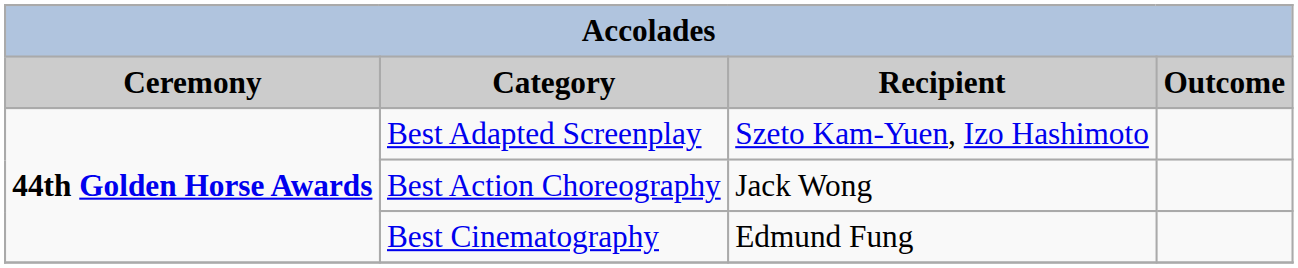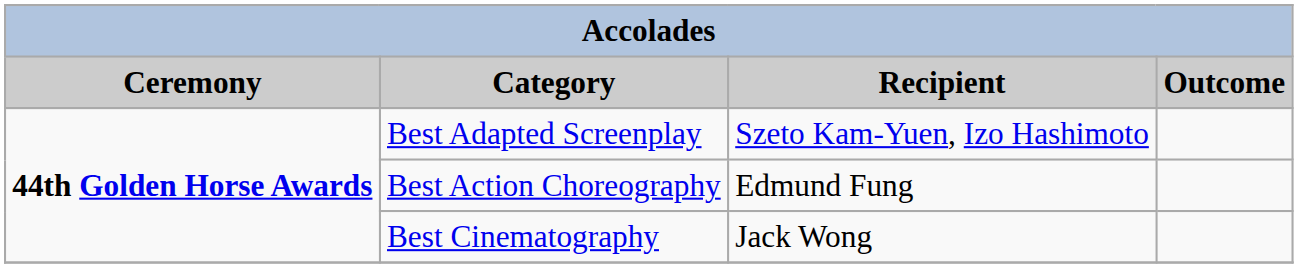(804, 185) Jack Wong -> (824, 185) Edmund Fung
(824, 237) Edmund Fung -> (804, 237) Jack Wong
